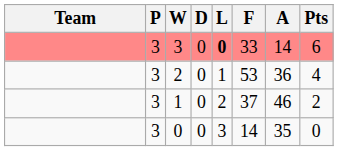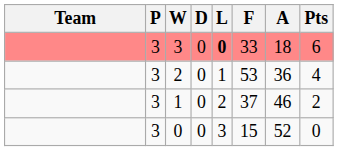(283, 46) 14 -> (283, 46) 18
(249, 131) 14 -> (249, 131) 15
(283, 131) 35 -> (283, 131) 52
